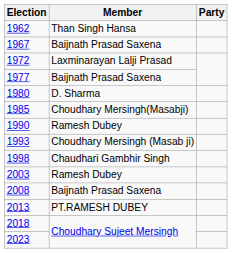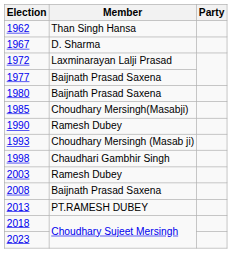(106, 45) Baijnath Prasad Saxena -> (76, 45) D. Sharma
(76, 93) D. Sharma -> (106, 93) Baijnath Prasad Saxena
